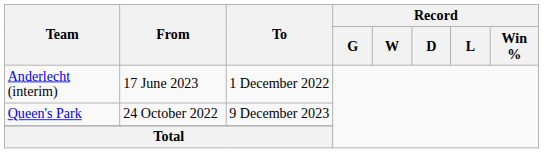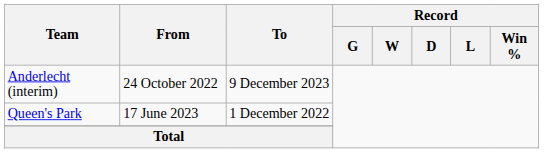(161, 84) 17 June 2023 -> (171, 84) 24 October 2022
(279, 84) 1 December 2022 -> (279, 84) 9 December 2023
(171, 114) 24 October 2022 -> (161, 114) 17 June 2023
(279, 114) 9 December 2023 -> (279, 114) 1 December 2022
